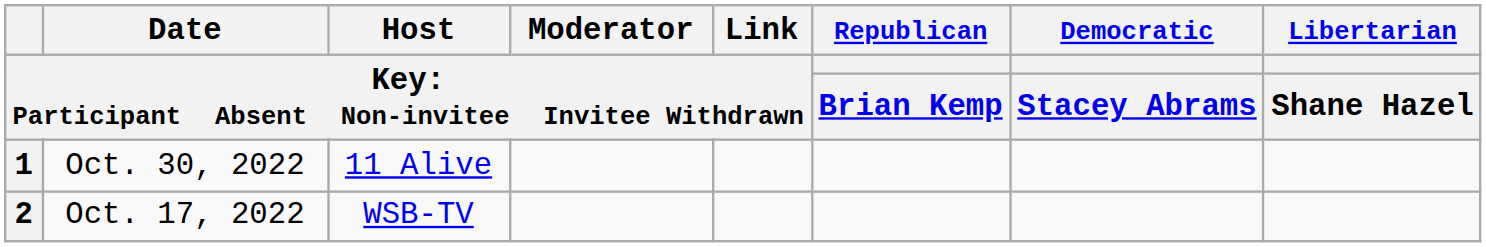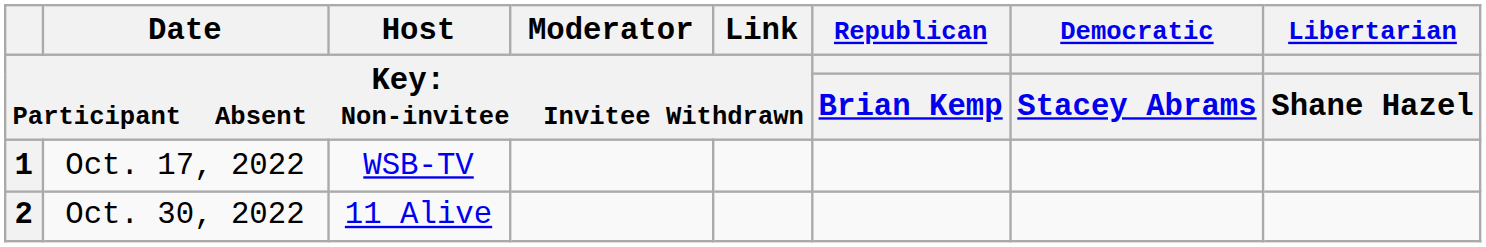(185, 166) Oct. 30, 2022 -> (185, 166) Oct. 17, 2022
(419, 166) 11 Alive -> (419, 166) WSB-TV
(185, 216) Oct. 17, 2022 -> (185, 216) Oct. 30, 2022
(419, 216) WSB-TV -> (419, 216) 11 Alive
